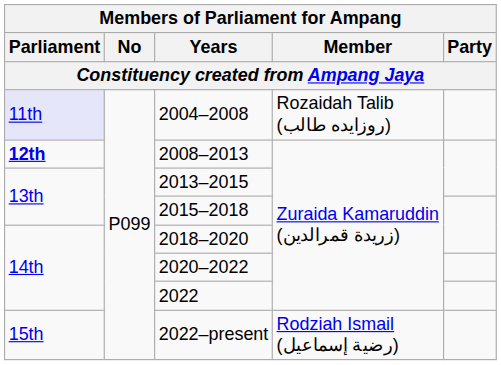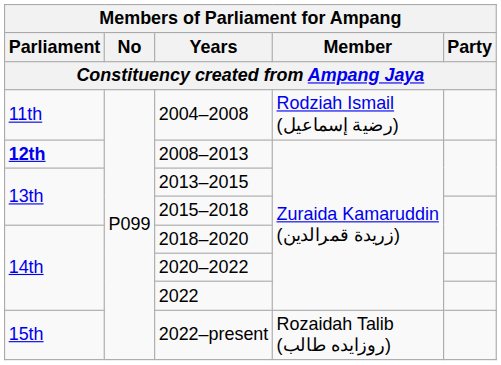(25, 114) lavender background -> (25, 114) no background
(335, 114) Rozaidah Talib (روزايده طالب) -> (338, 114) Rodziah Ismail (رضية إسماعيل)
(338, 334) Rodziah Ismail (رضية إسماعيل) -> (335, 334) Rozaidah Talib (روزايده طالب)
